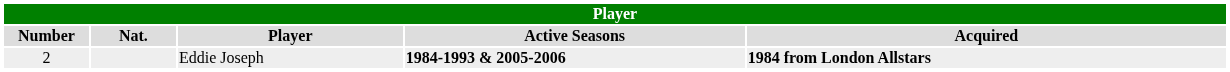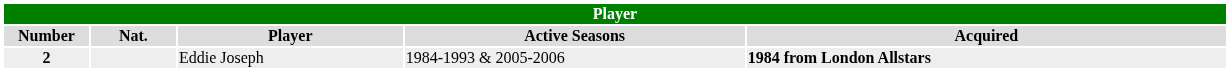(46, 58) normal -> (46, 58) bold
(486, 58) bold -> (485, 58) normal
